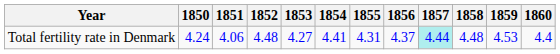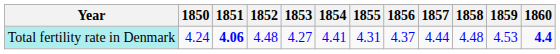(91, 37) no background -> (91, 37) paleturquoise background
(232, 37) normal -> (232, 37) bold
(437, 37) paleturquoise background -> (437, 37) no background
(543, 37) normal -> (543, 37) bold
